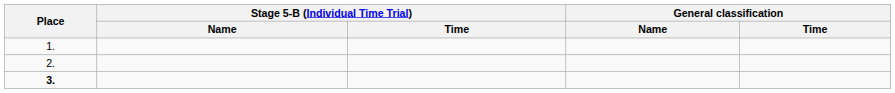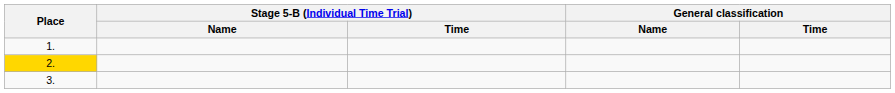(51, 63) no background -> (51, 63) gold background
(51, 80) bold -> (51, 80) normal
